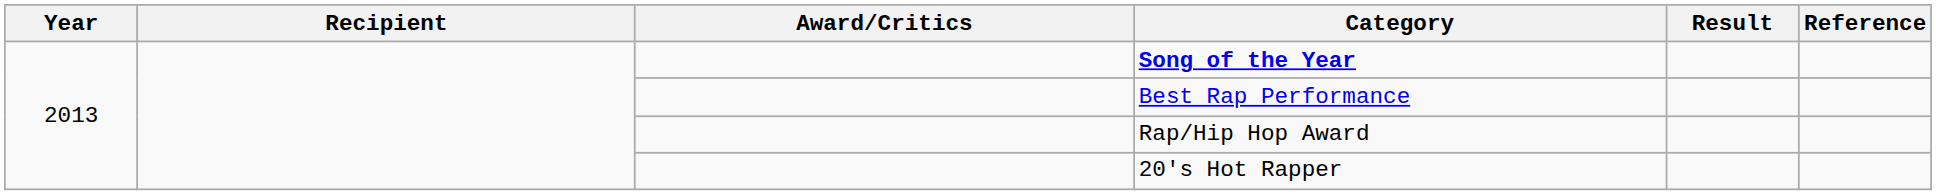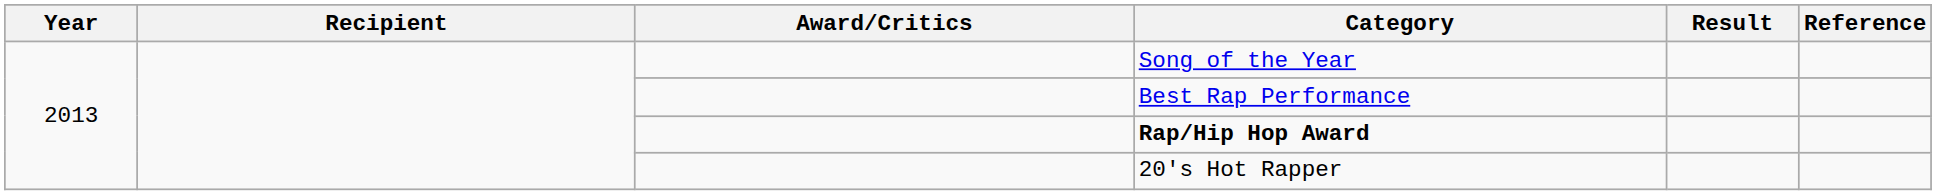(1247, 60) bold -> (1247, 60) normal
(1254, 134) normal -> (1254, 134) bold
